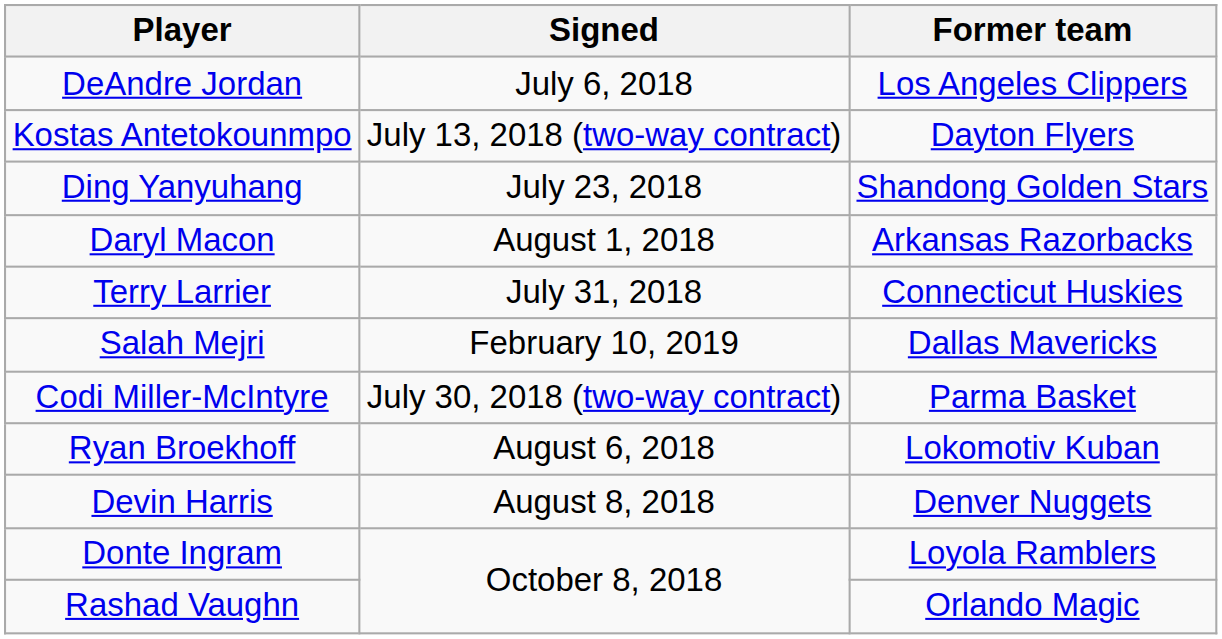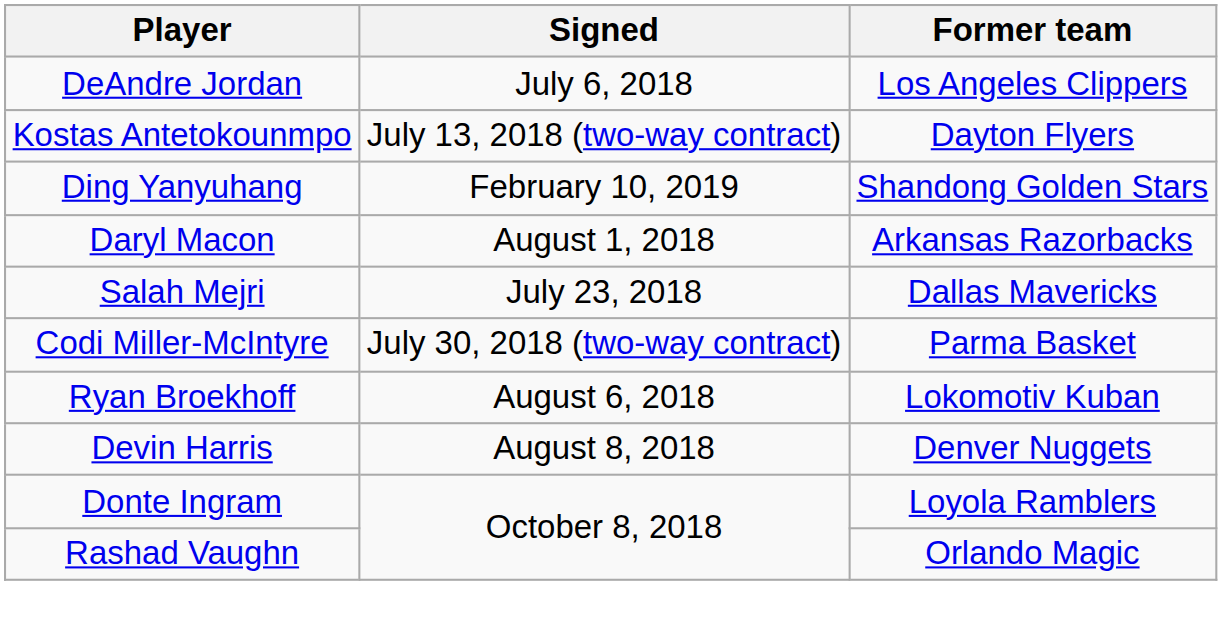(604, 187) July 23, 2018 -> (604, 187) February 10, 2019
- row: (182, 291)
(604, 344) February 10, 2019 -> (604, 291) July 23, 2018
